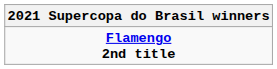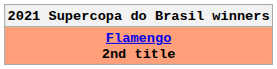(139, 46) no background -> (139, 46) lightsalmon background
